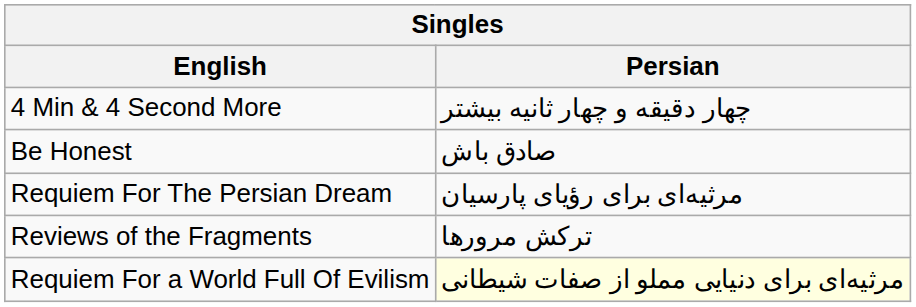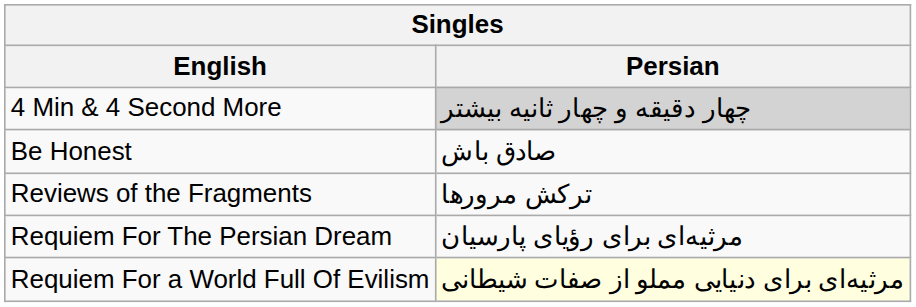(596, 108) no background -> (596, 108) lightgrey background
rows swapped: (161, 236) <-> (201, 193)
